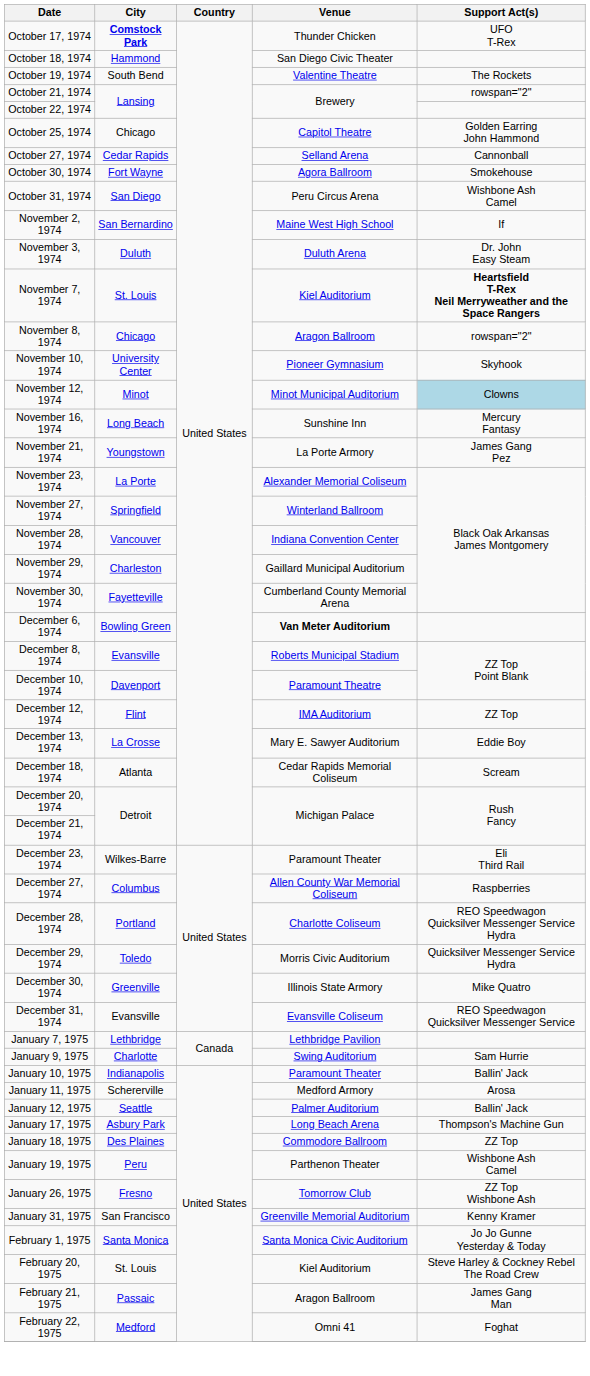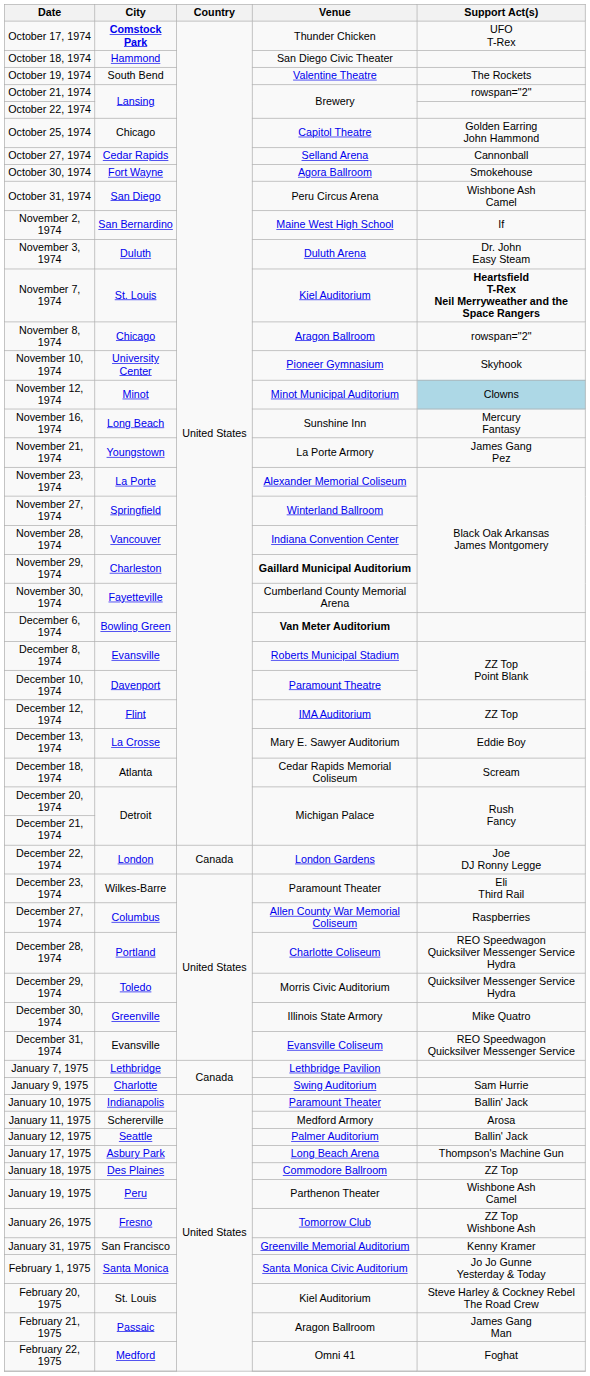(335, 569) normal -> (335, 569) bold
+ row: (50, 859)
